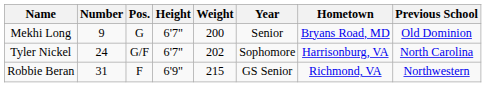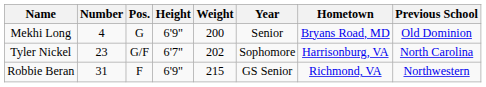(102, 33) 9 -> (102, 33) 4
(173, 33) 6'7" -> (173, 33) 6'9"
(102, 52) 24 -> (102, 52) 23
